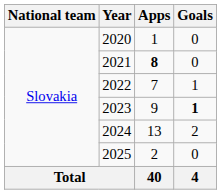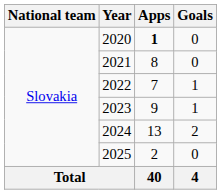(154, 39) normal -> (154, 39) bold
(154, 62) bold -> (154, 62) normal
(195, 108) bold -> (195, 108) normal
